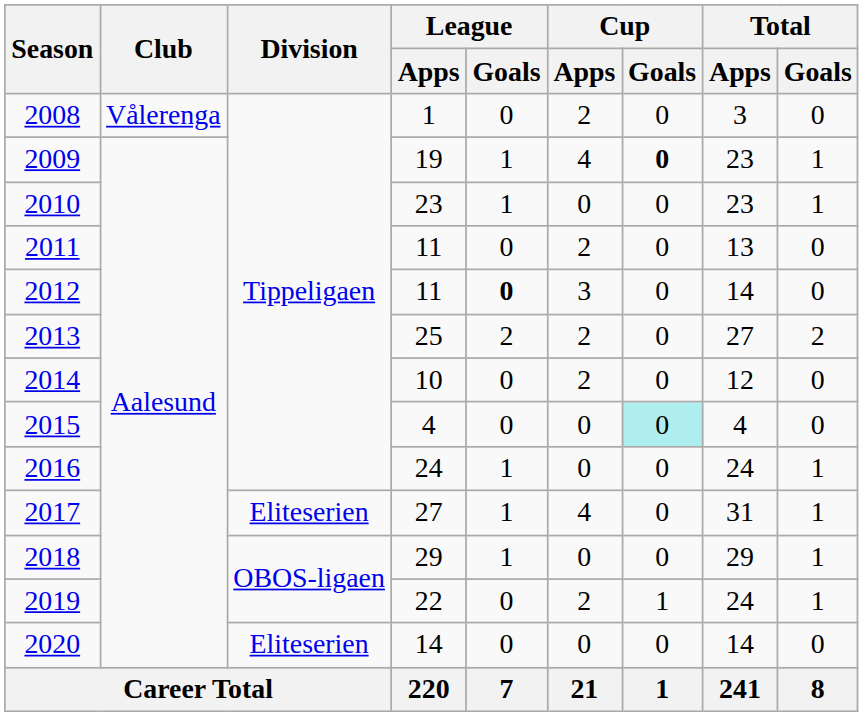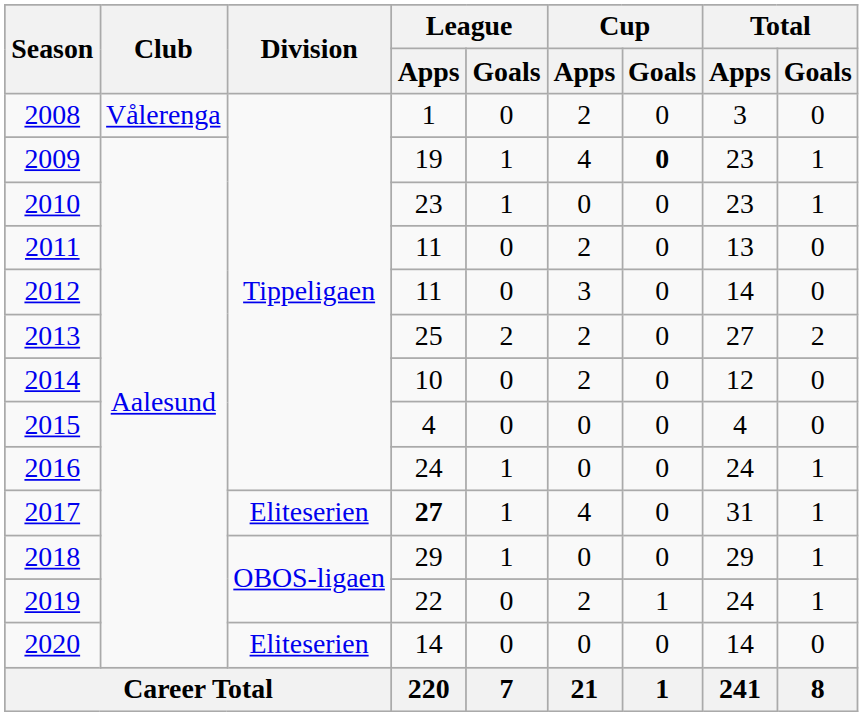(507, 291) bold -> (507, 291) normal
(662, 423) paleturquoise background -> (662, 423) no background
(429, 512) normal -> (429, 512) bold
